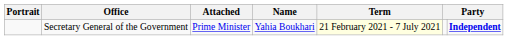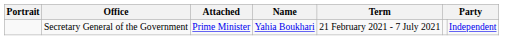(380, 27) lightyellow background -> (380, 27) no background
(475, 27) bold -> (473, 27) normal
